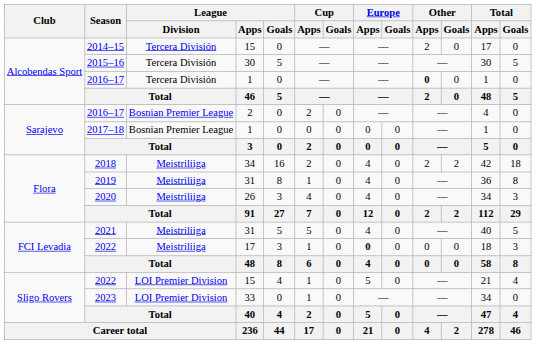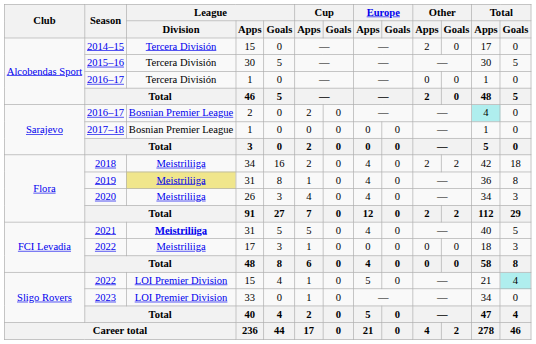(427, 79) bold -> (427, 79) normal
(486, 113) no background -> (486, 113) paleturquoise background
(181, 180) no background -> (181, 180) khaki background
(181, 230) normal -> (181, 230) bold
(368, 247) bold -> (368, 247) normal
(516, 280) no background -> (516, 280) paleturquoise background
